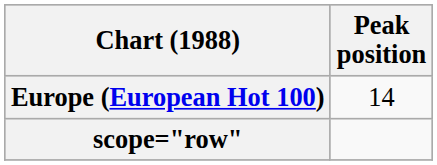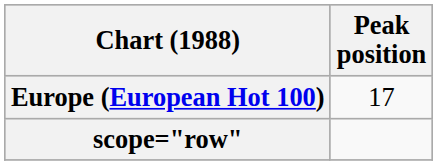(382, 97) 14 -> (382, 97) 17
